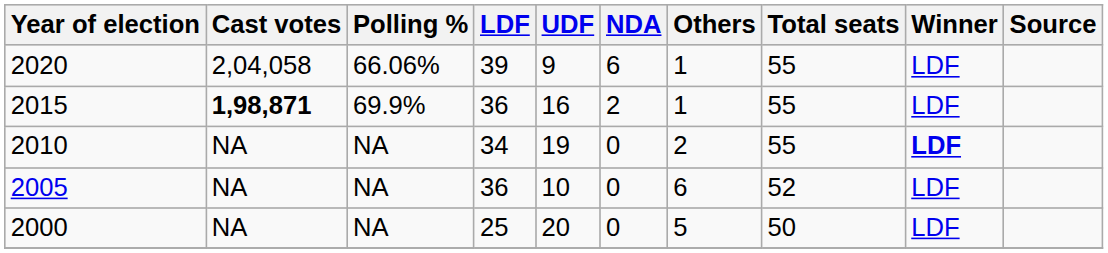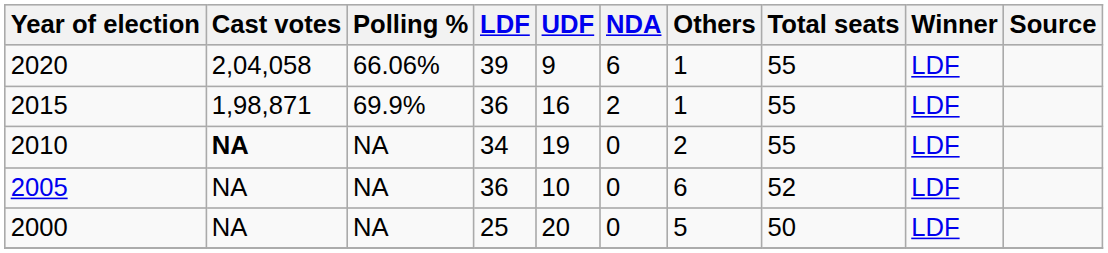(262, 106) bold -> (262, 106) normal
(230, 146) normal -> (230, 146) bold
(936, 146) bold -> (935, 146) normal
